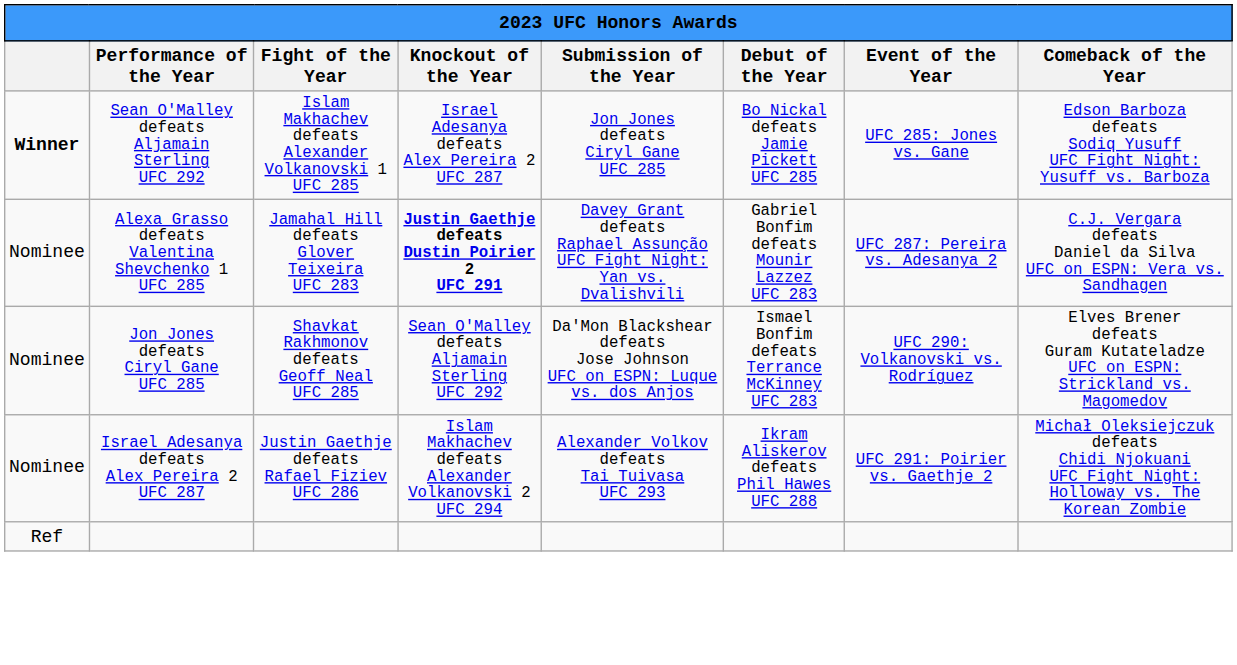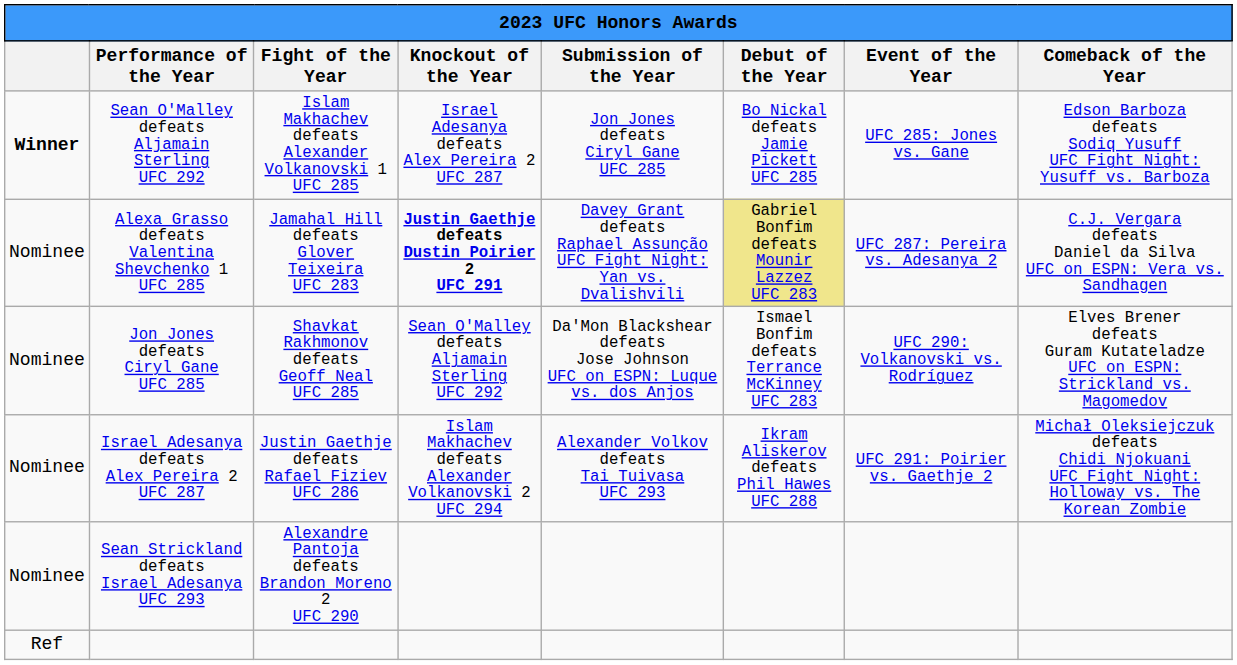(784, 253) no background -> (784, 253) khaki background
+ row: (172, 576)
